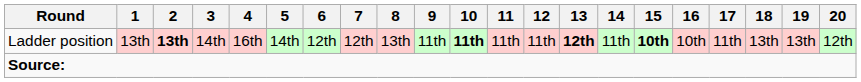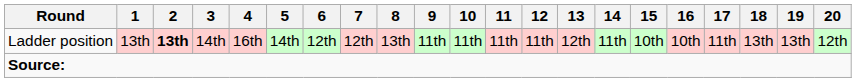(469, 41) bold -> (468, 41) normal
(579, 41) bold -> (576, 41) normal
(653, 41) bold -> (649, 41) normal
